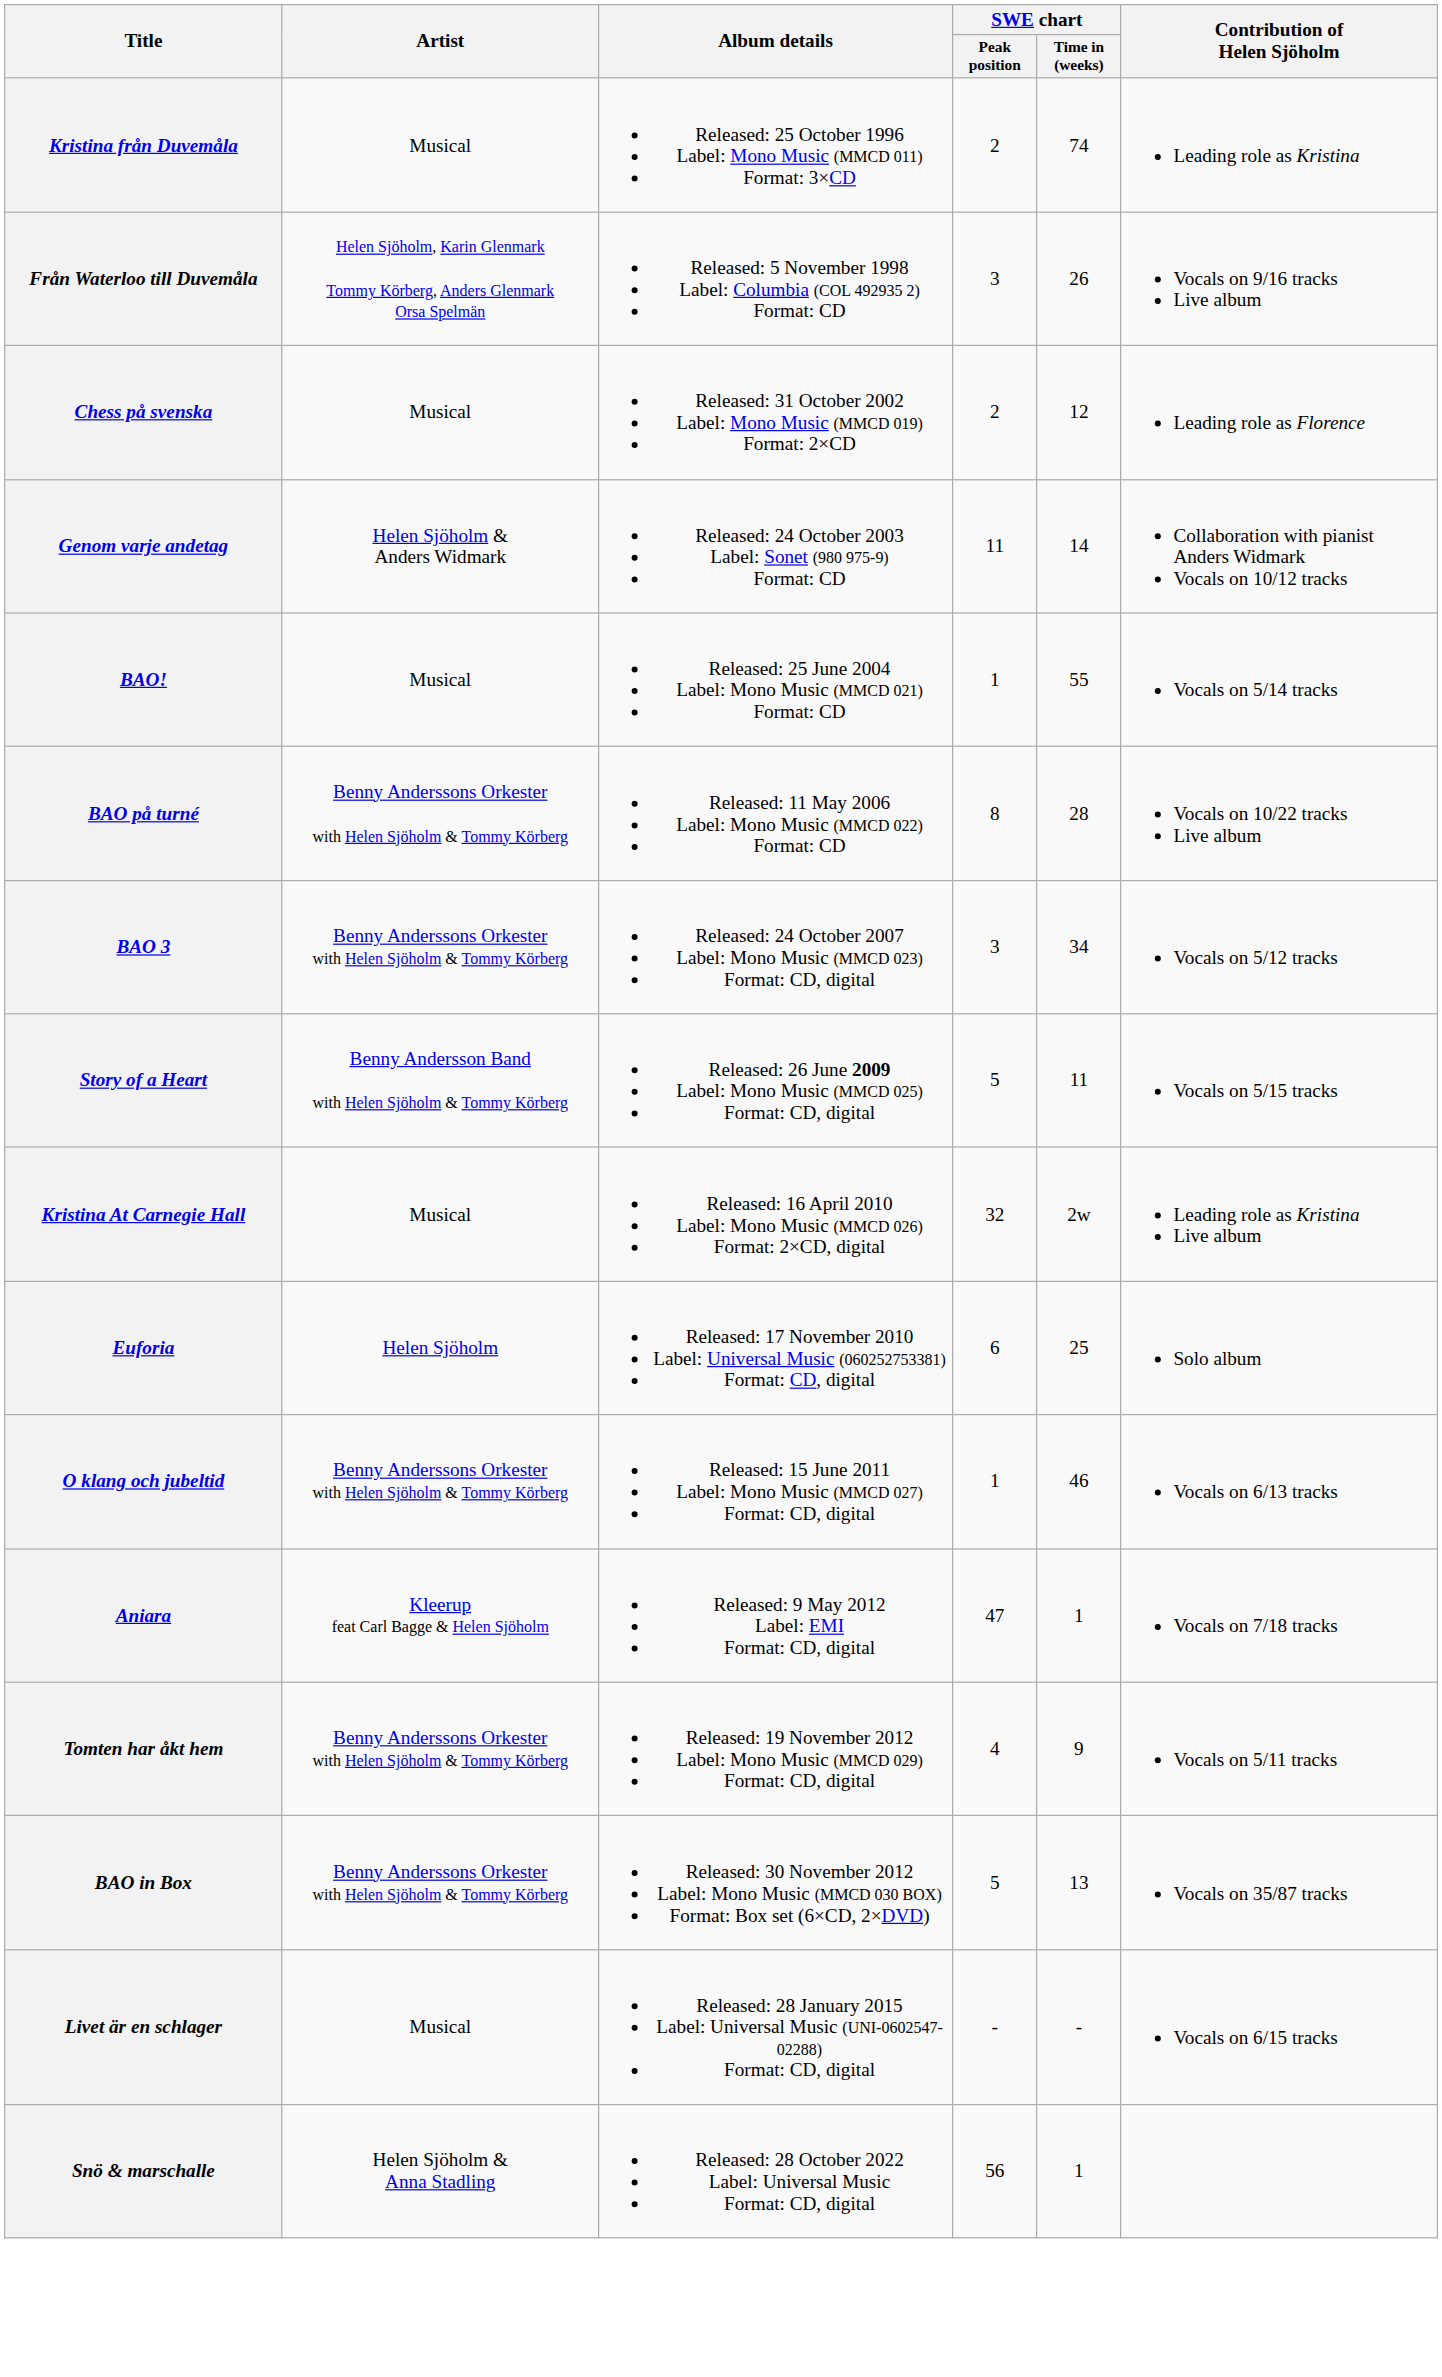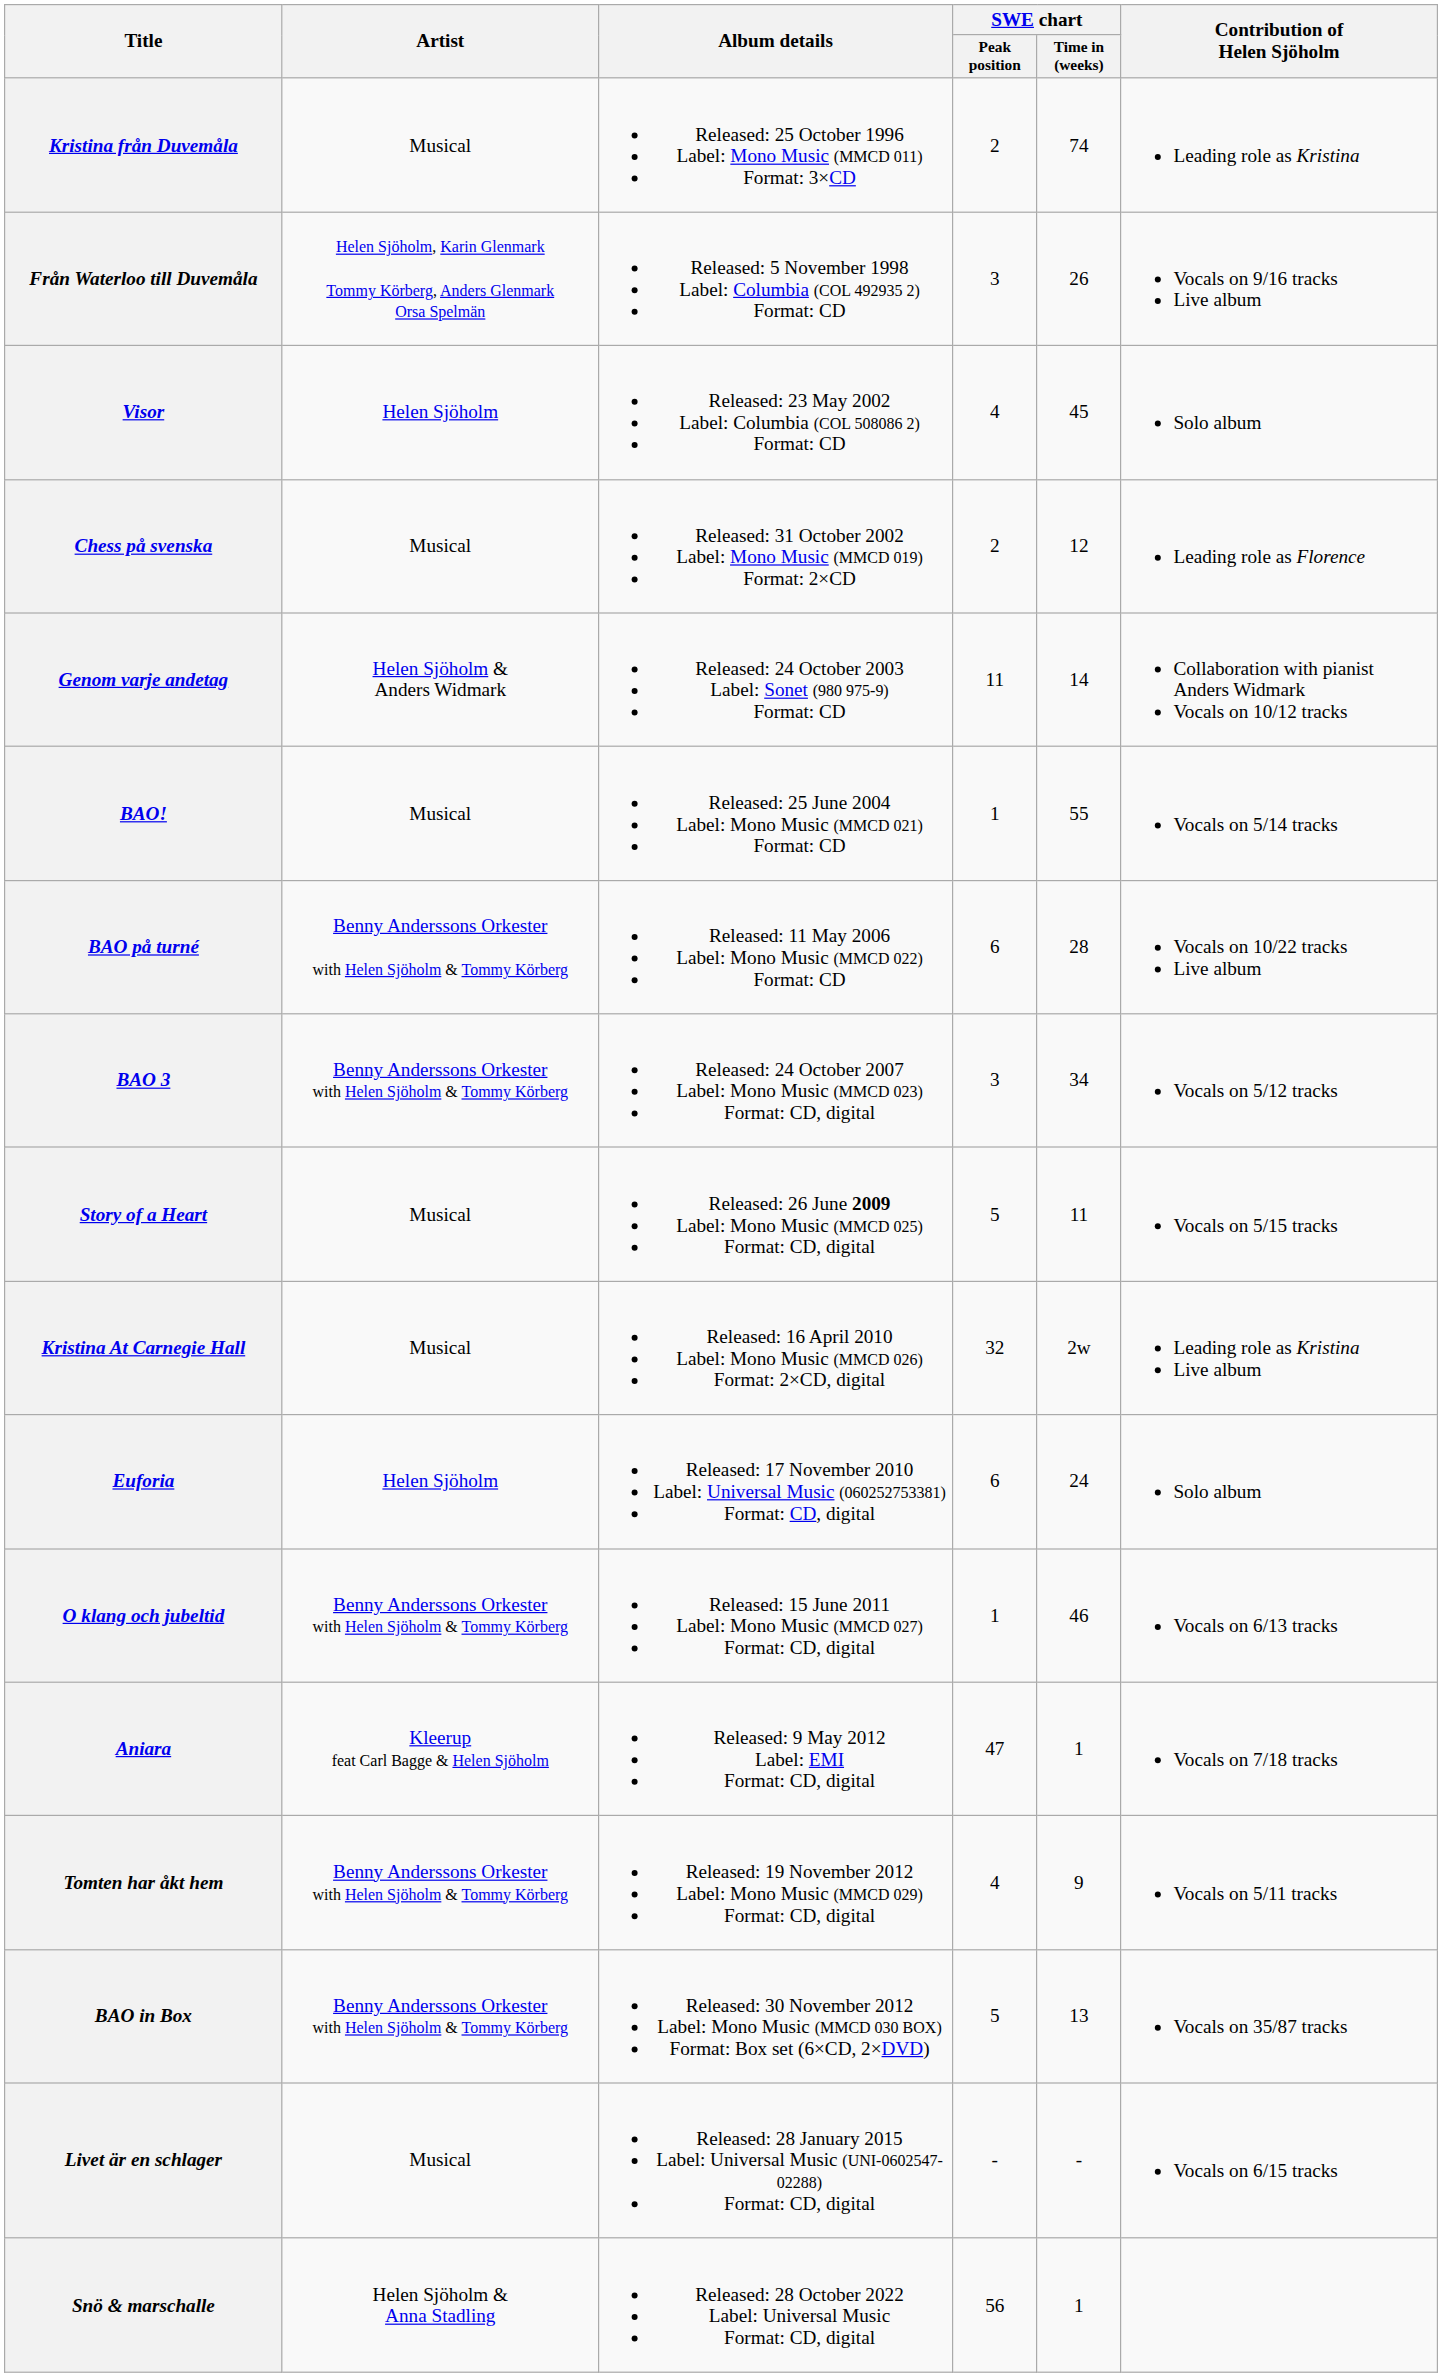+ row: (143, 412)
(995, 813) 8 -> (995, 946) 6
(440, 1080) Benny Andersson Band with Helen Sjöholm & Tommy Körberg -> (440, 1214) Musical
(1079, 1347) 25 -> (1079, 1481) 24
